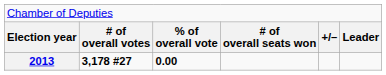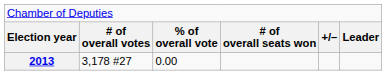(107, 61) bold -> (107, 61) normal
(166, 61) bold -> (166, 61) normal
